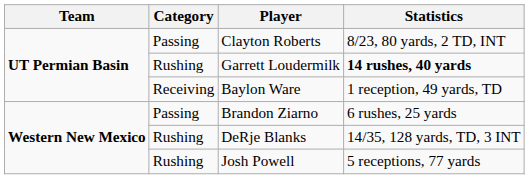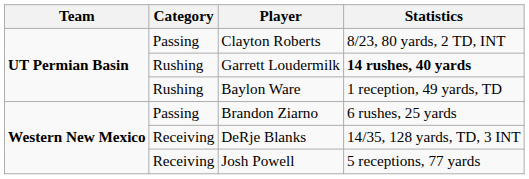(184, 89) Receiving -> (178, 89) Rushing
(178, 137) Rushing -> (184, 137) Receiving
(178, 161) Rushing -> (184, 161) Receiving
